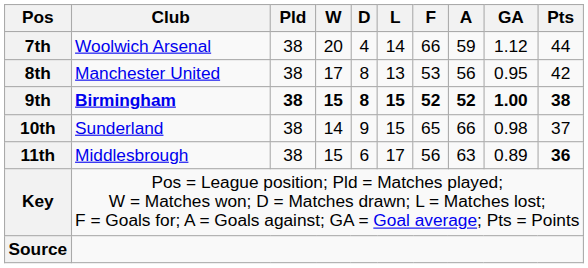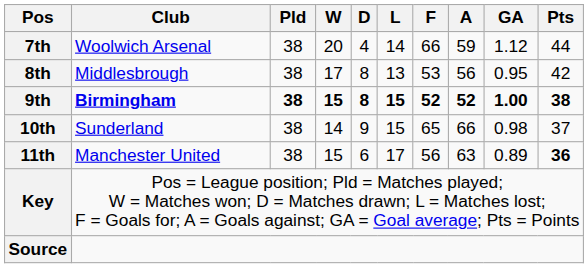(148, 73) Manchester United -> (132, 73) Middlesbrough
(132, 155) Middlesbrough -> (148, 155) Manchester United
